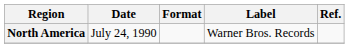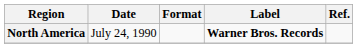(261, 33) normal -> (265, 33) bold
